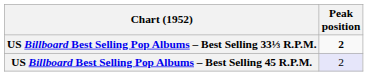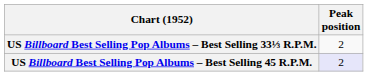(341, 44) bold -> (341, 44) normal
